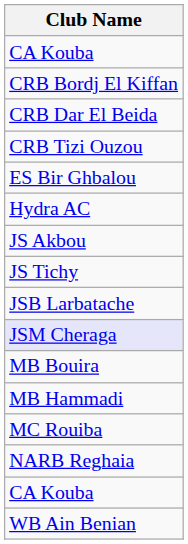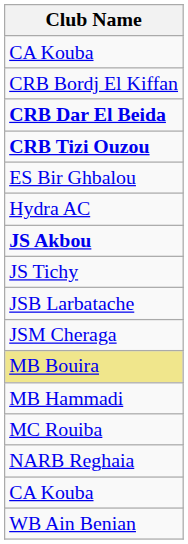(83, 114) normal -> (88, 114) bold
(76, 146) normal -> (79, 146) bold
(48, 240) normal -> (50, 240) bold
(63, 334) lavender background -> (63, 334) no background
(54, 366) no background -> (54, 366) khaki background
